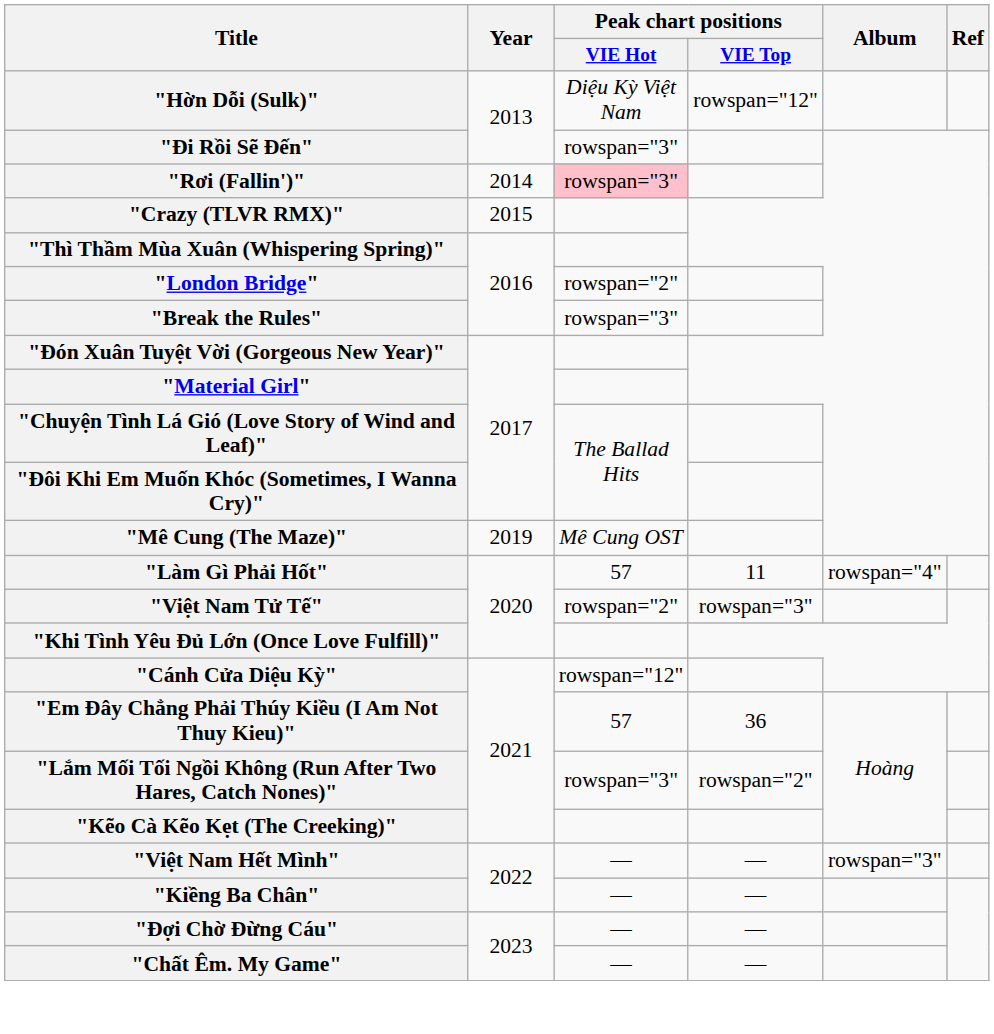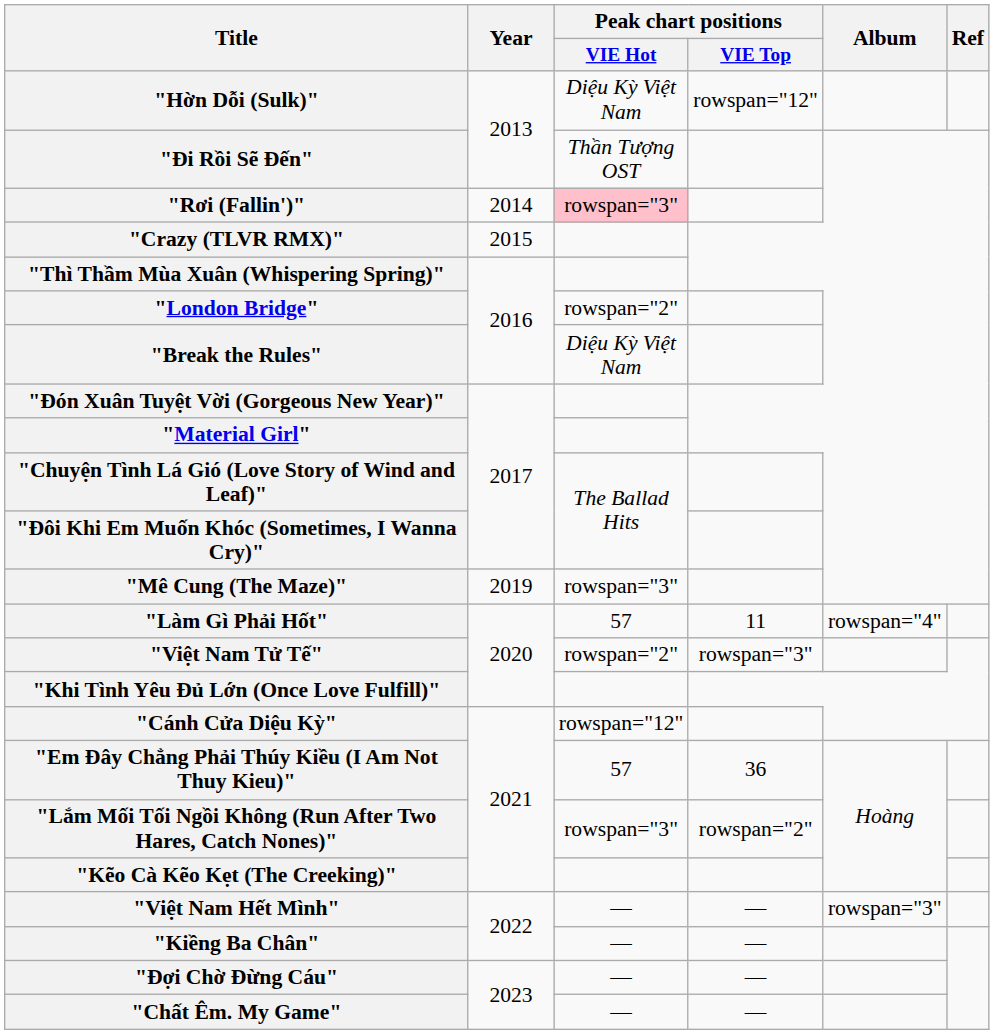(621, 146) rowspan="3" -> (621, 158) Thần Tượng OST
(621, 317) rowspan="3" -> (621, 354) Diệu Kỳ Việt Nam
(621, 537) Mê Cung OST -> (621, 586) rowspan="3"
